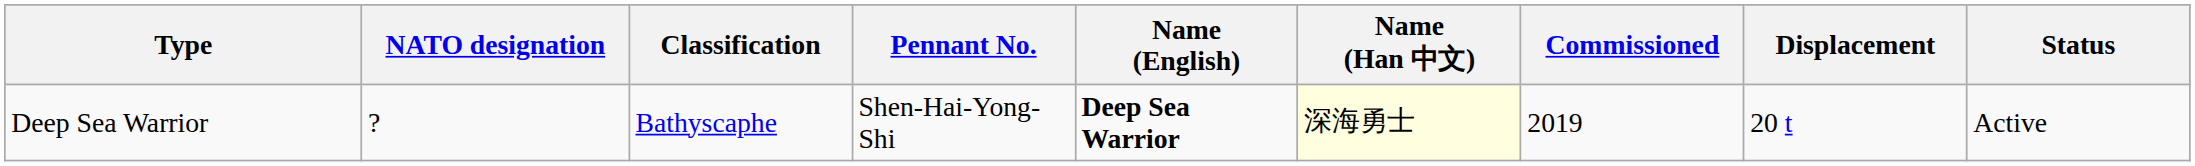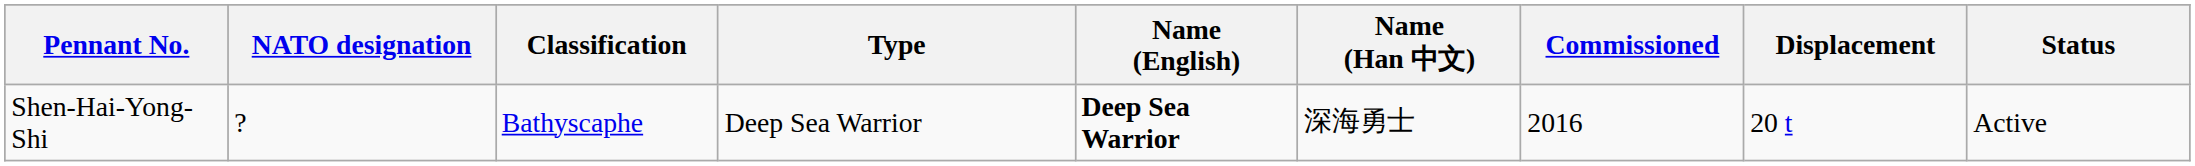columns swapped: (183, 44) <-> (964, 44)
(1360, 121) lightyellow background -> (1360, 121) no background
(1555, 122) 2019 -> (1555, 122) 2016
